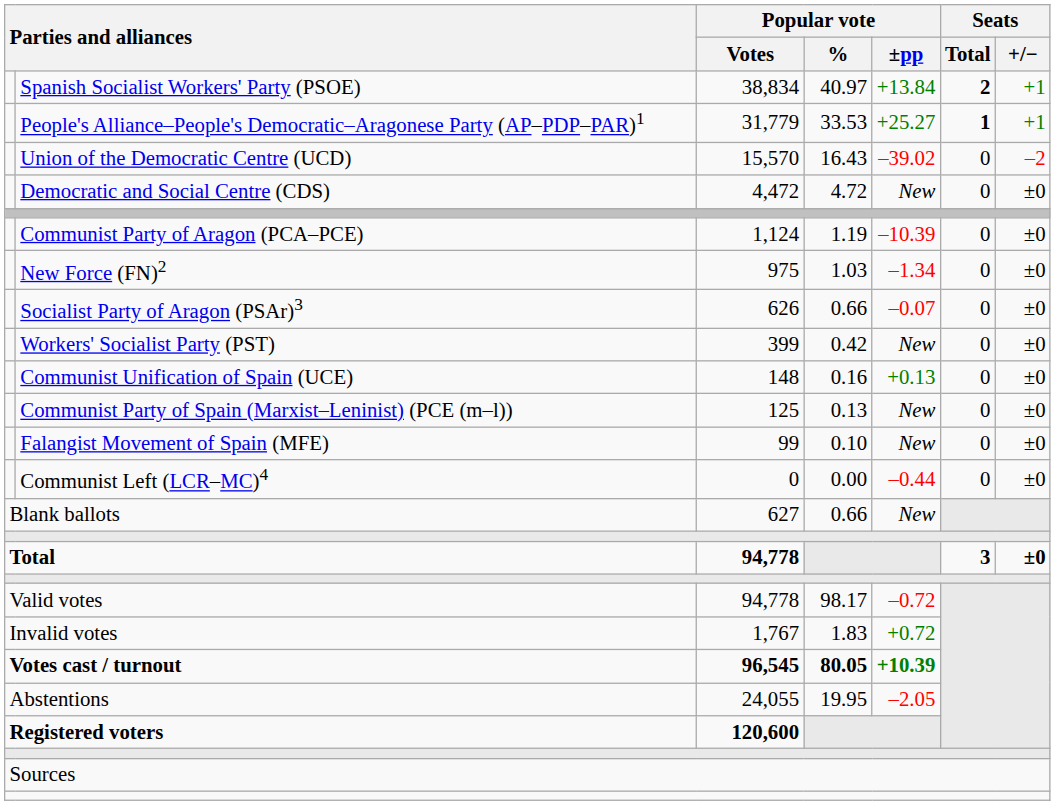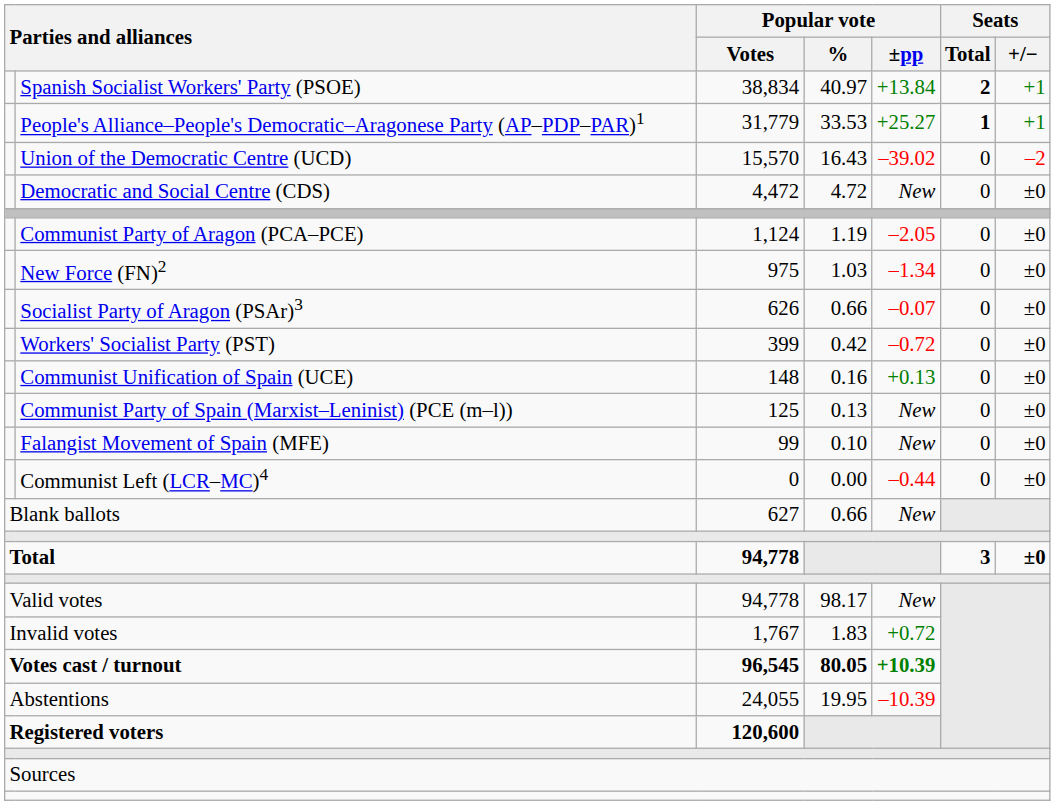(907, 234) –10.39 -> (912, 234) –2.05
(917, 344) New -> (912, 344) –0.72
(912, 600) –0.72 -> (917, 600) New
(912, 699) –2.05 -> (907, 699) –10.39
